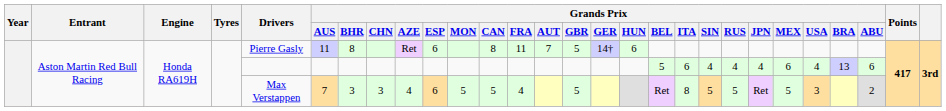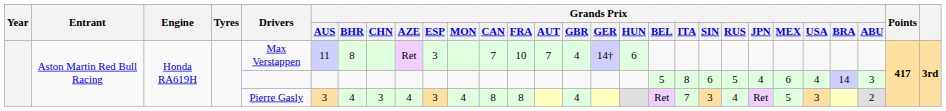(276, 49) Pierre Gasly -> (276, 55) Max Verstappen
(435, 49) 6 -> (435, 55) 3
(493, 49) 8 -> (493, 55) 7
(521, 49) 11 -> (521, 55) 10
(577, 49) 5 -> (577, 55) 4
(687, 67) 6 -> (687, 79) 8
(710, 67) 4 -> (710, 79) 6
(735, 67) 4 -> (735, 79) 5
(844, 67) 13 -> (844, 79) 14
(872, 67) 6 -> (872, 79) 3
(276, 91) Max Verstappen -> (276, 97) Pierre Gasly
(324, 91) 7 -> (324, 97) 3
(352, 91) 3 -> (352, 97) 4
(435, 91) 6 -> (435, 97) 3
(463, 91) 5 -> (463, 97) 4
(493, 91) 5 -> (493, 97) 8
(521, 91) 4 -> (521, 97) 8
(577, 91) 5 -> (577, 97) 4
(687, 91) 8 -> (687, 97) 7
(710, 91) 5 -> (710, 97) 3
(735, 91) 5 -> (735, 97) 4
